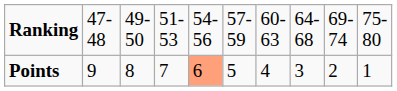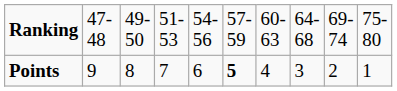(198, 70) lightsalmon background -> (198, 70) no background
(231, 70) normal -> (231, 70) bold
